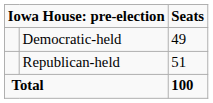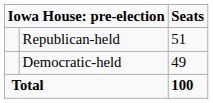rows swapped: (71, 62) <-> (72, 39)
